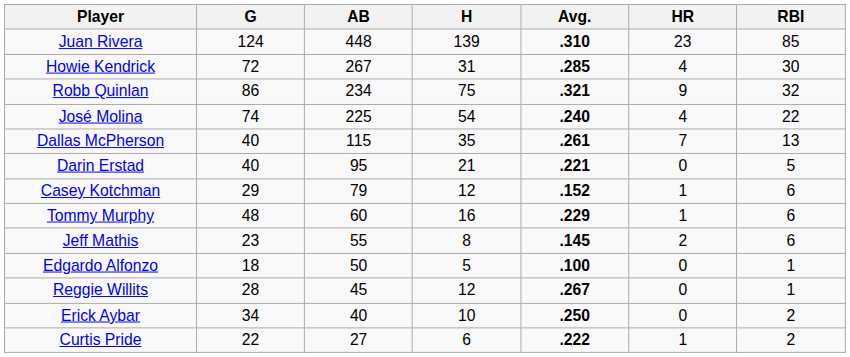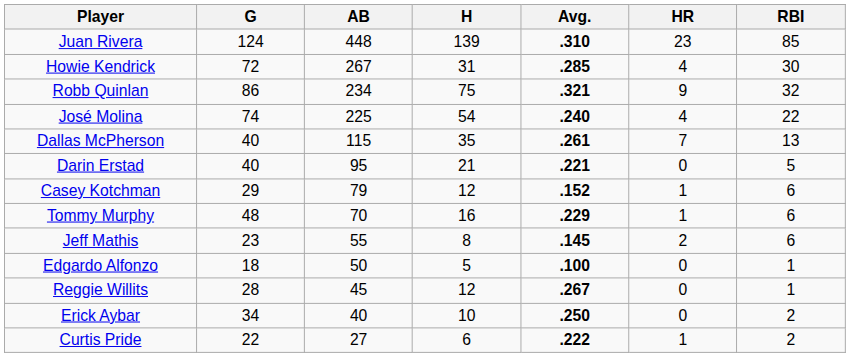(359, 215) 60 -> (359, 215) 70
